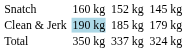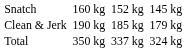(89, 25) lightblue background -> (89, 25) no background
